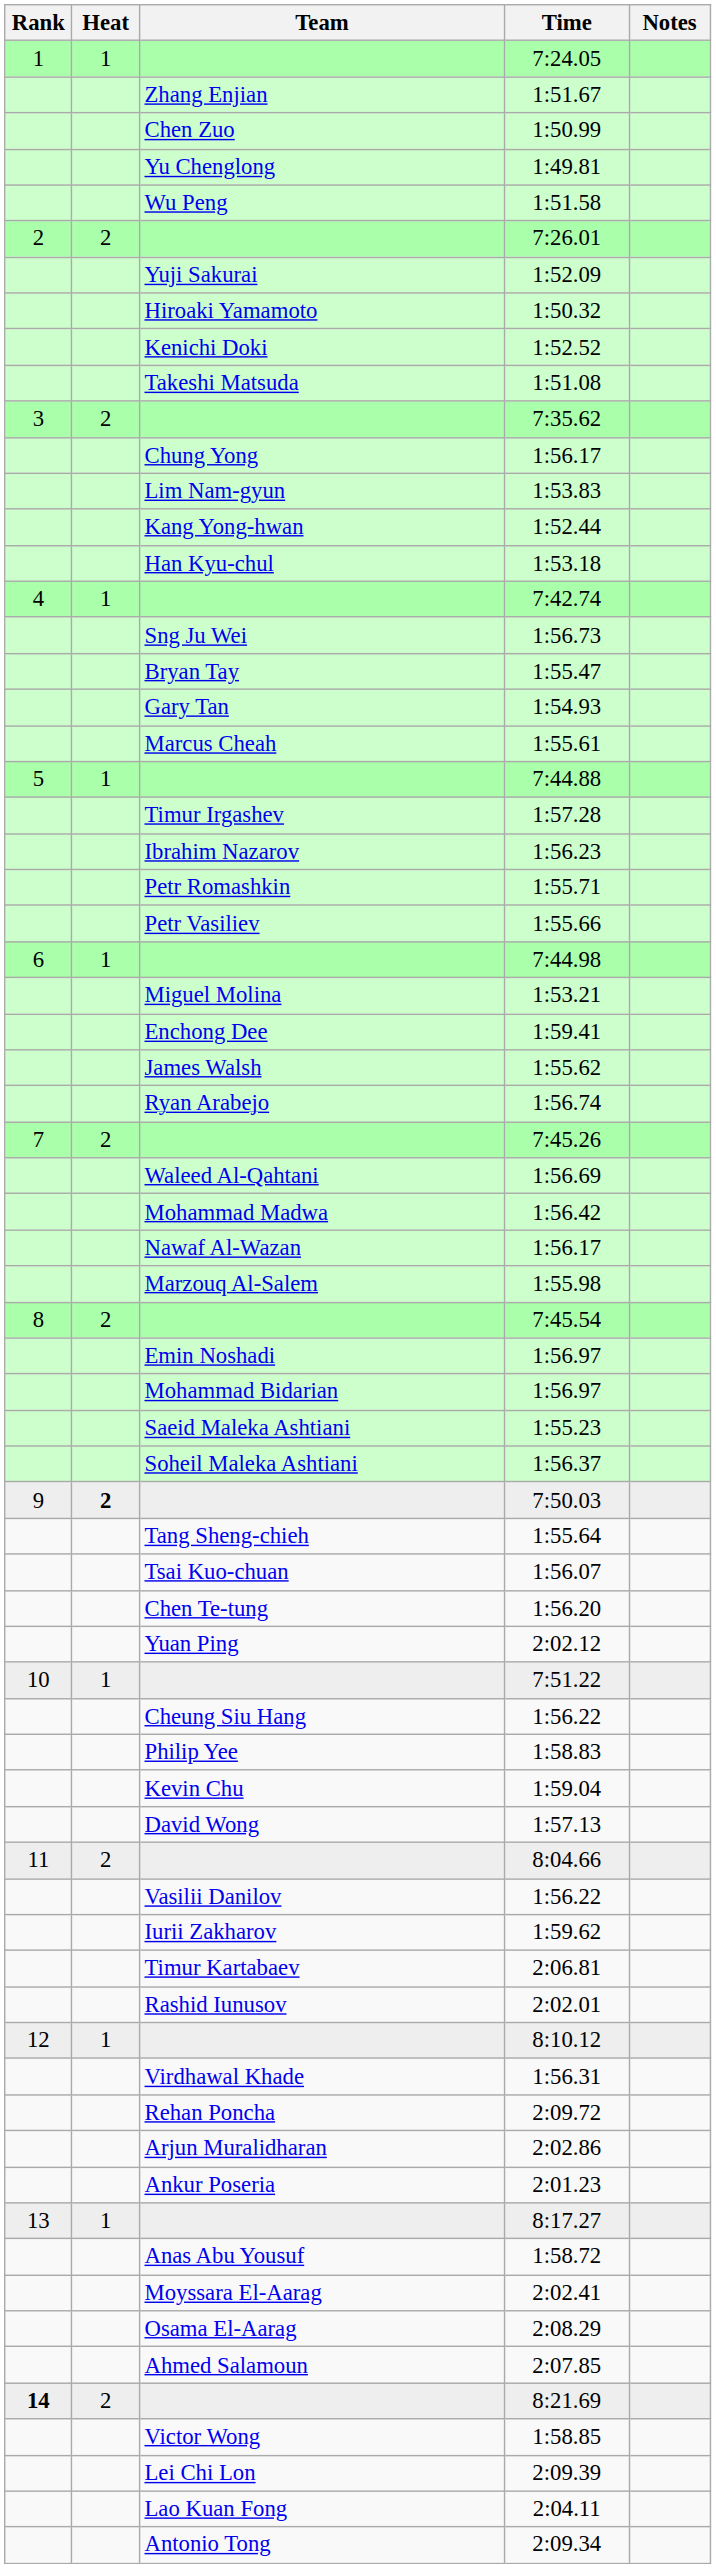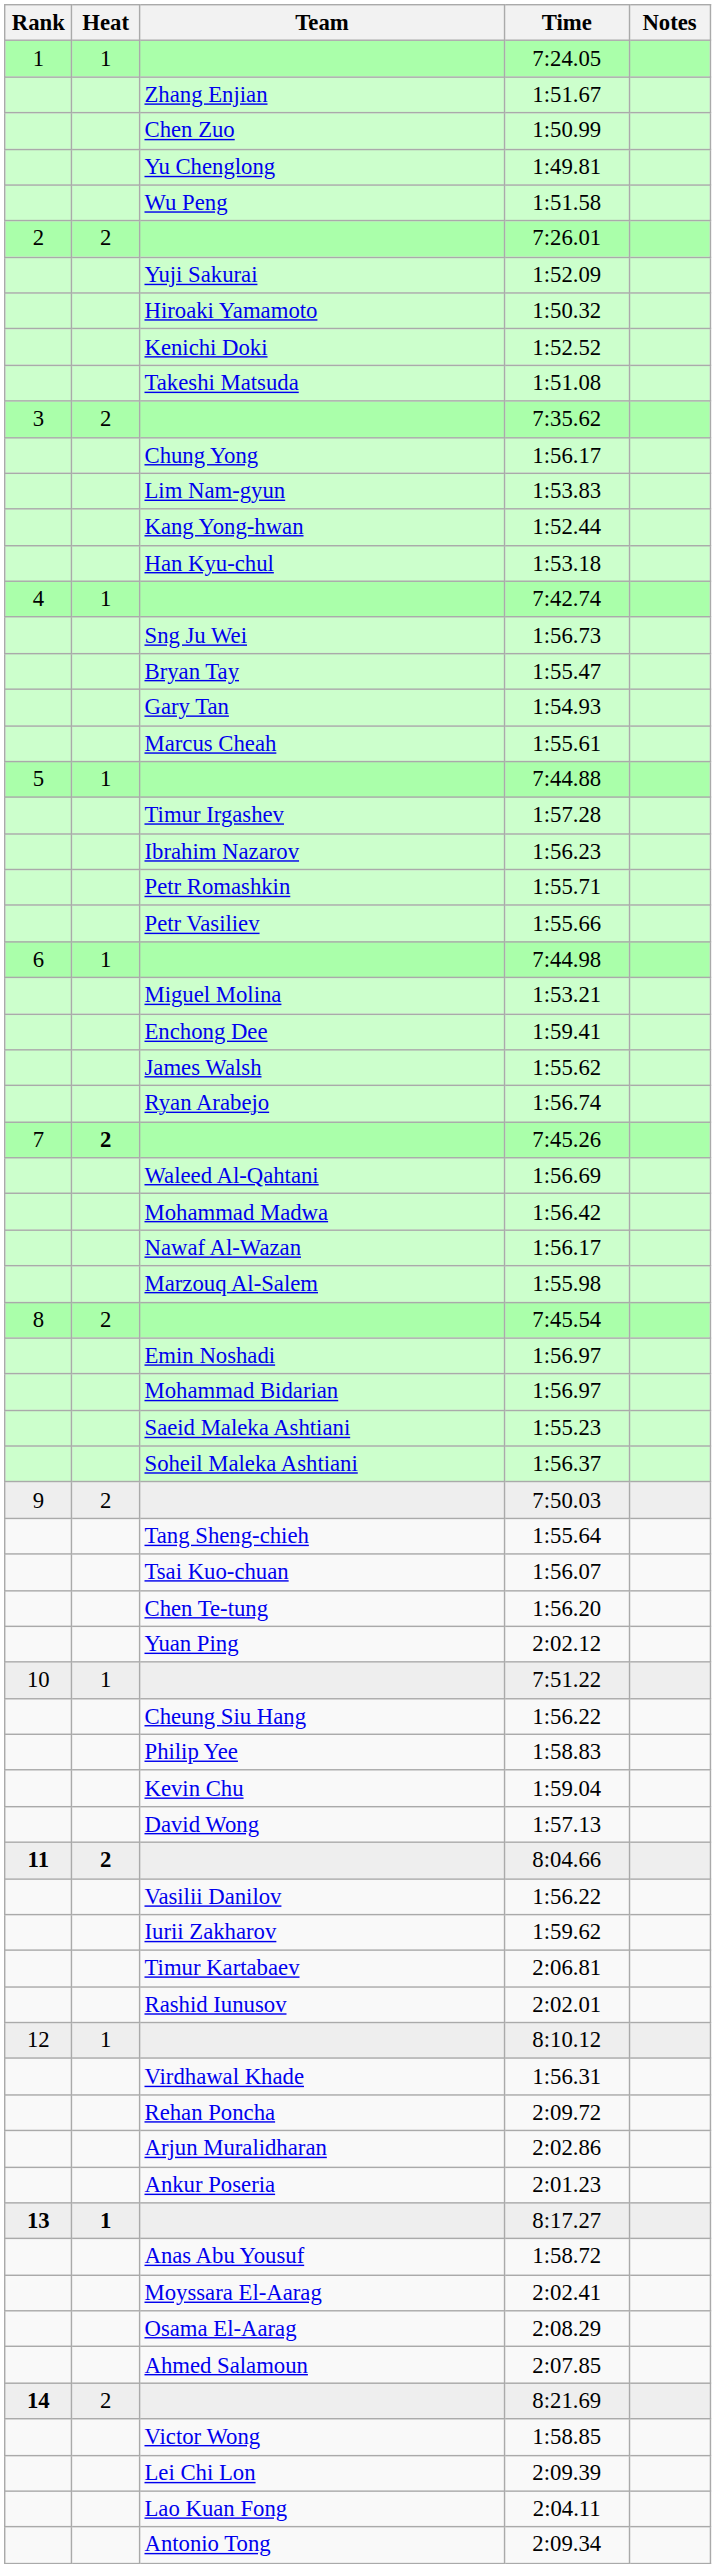(106, 1139) normal -> (106, 1139) bold
(106, 1499) bold -> (106, 1499) normal
(38, 1860) normal -> (38, 1860) bold
(106, 1860) normal -> (106, 1860) bold
(38, 2220) normal -> (38, 2220) bold
(106, 2220) normal -> (106, 2220) bold
